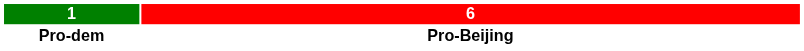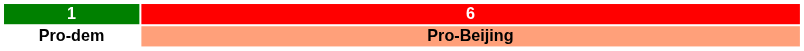(470, 36) no background -> (470, 36) lightsalmon background
